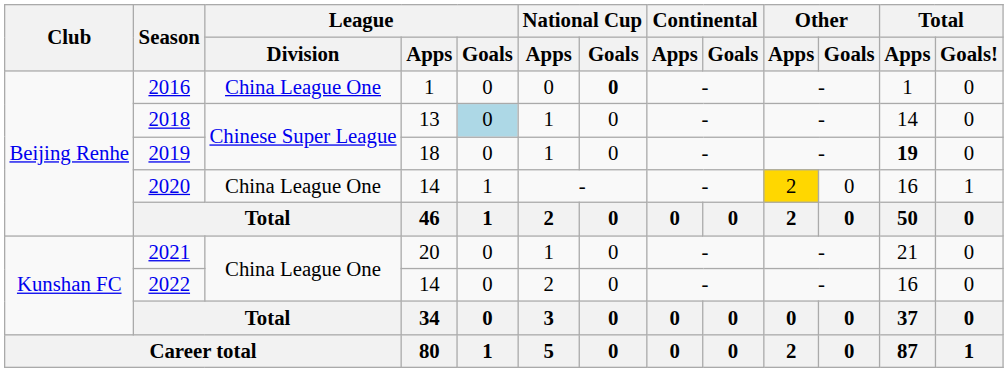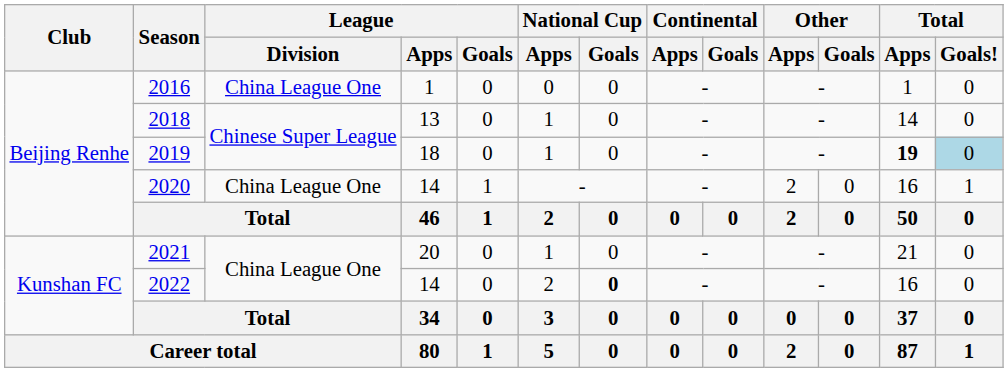(613, 86) bold -> (613, 86) normal
(487, 119) lightblue background -> (487, 119) no background
(969, 152) no background -> (969, 152) lightblue background
(791, 185) gold background -> (791, 185) no background
(613, 284) normal -> (613, 284) bold
